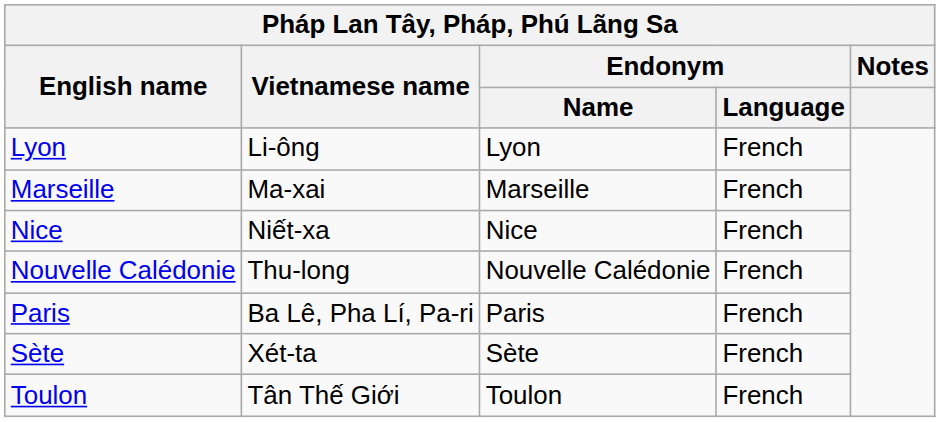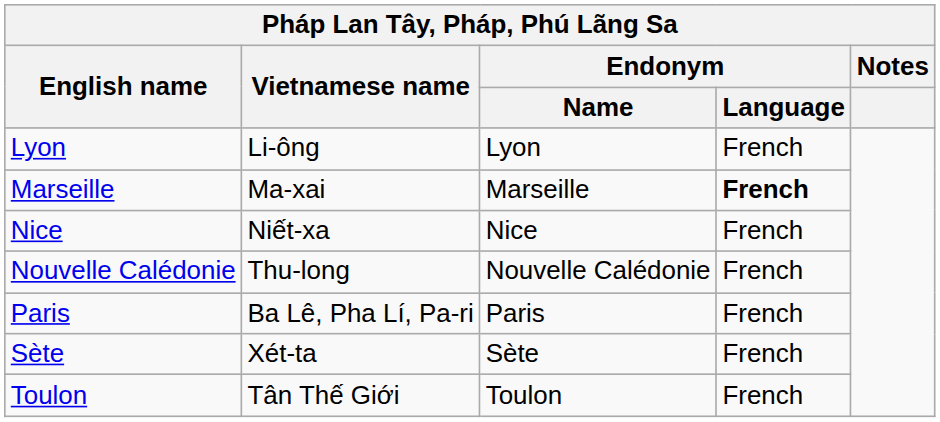(763, 189) normal -> (766, 189) bold
